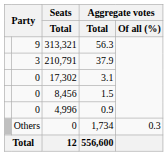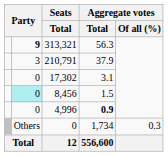(38, 45) normal -> (38, 45) bold
(38, 94) no background -> (38, 94) paleturquoise background
(107, 110) normal -> (107, 110) bold
